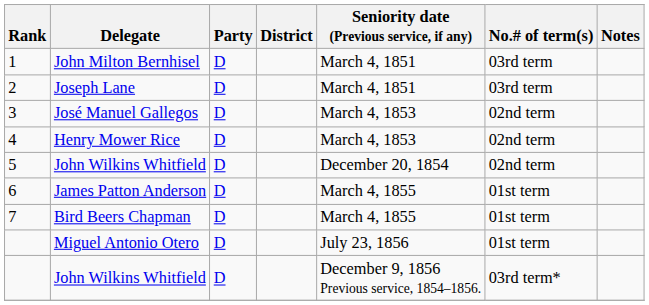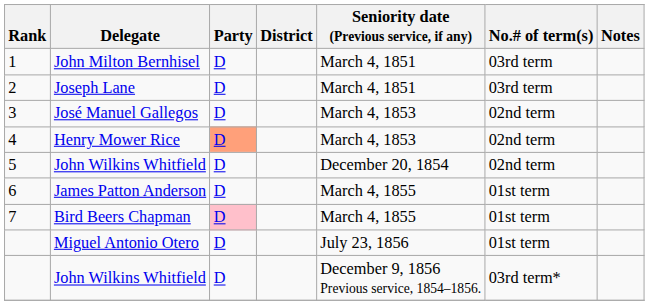(220, 139) no background -> (220, 139) lightsalmon background
(220, 216) no background -> (220, 216) pink background
